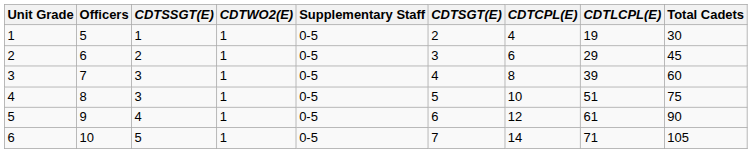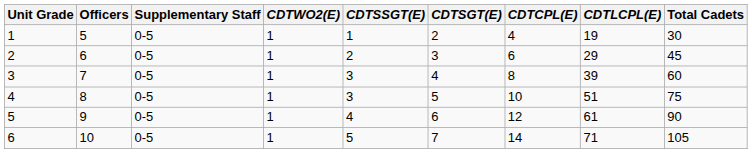columns swapped: (362, 14) <-> (174, 14)
